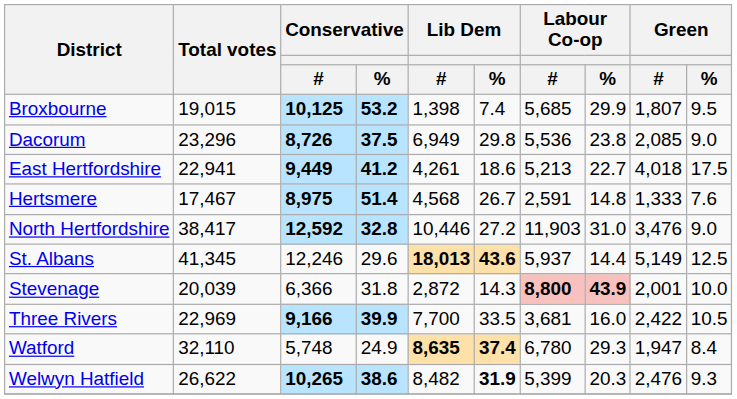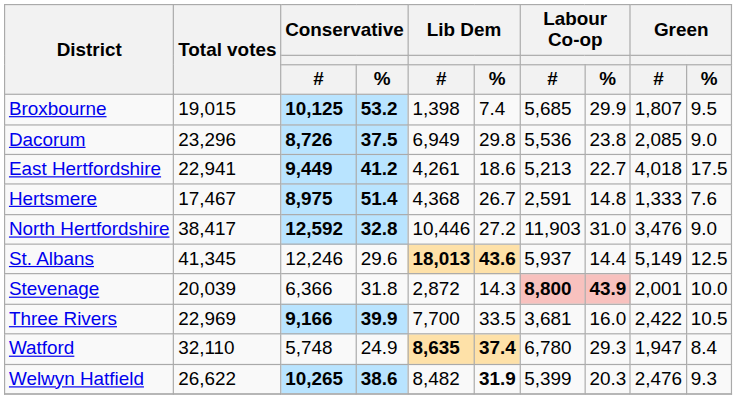(436, 199) 4,568 -> (436, 199) 4,368
